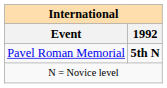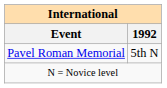(145, 53) bold -> (144, 53) normal
